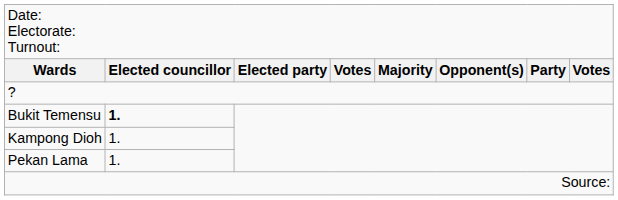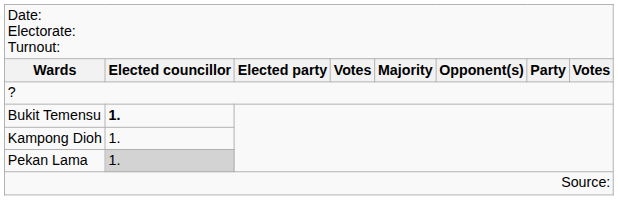(114, 160) no background -> (114, 160) lightgrey background
